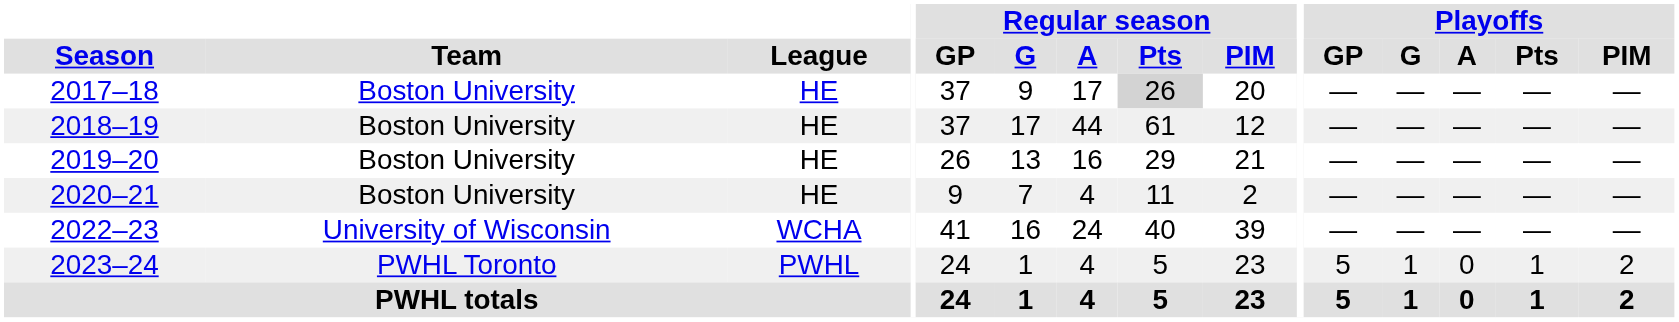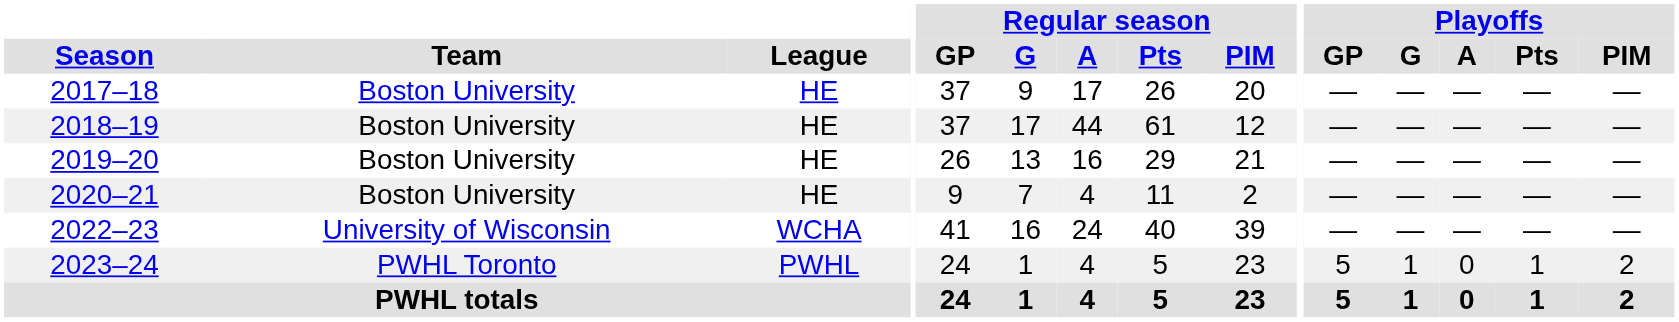(1160, 90) lightgrey background -> (1160, 90) no background
